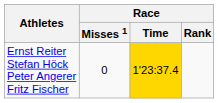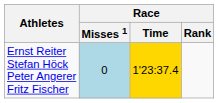(104, 71) no background -> (104, 71) lightblue background
